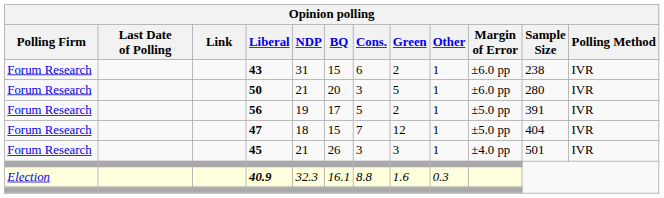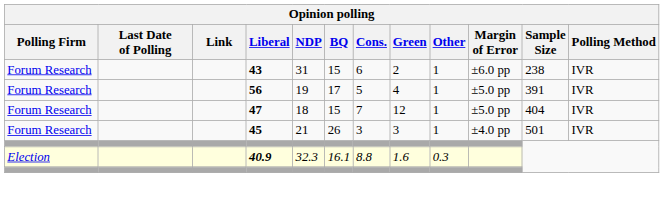- row: (49, 89)
(396, 110) 2 -> (396, 89) 4
